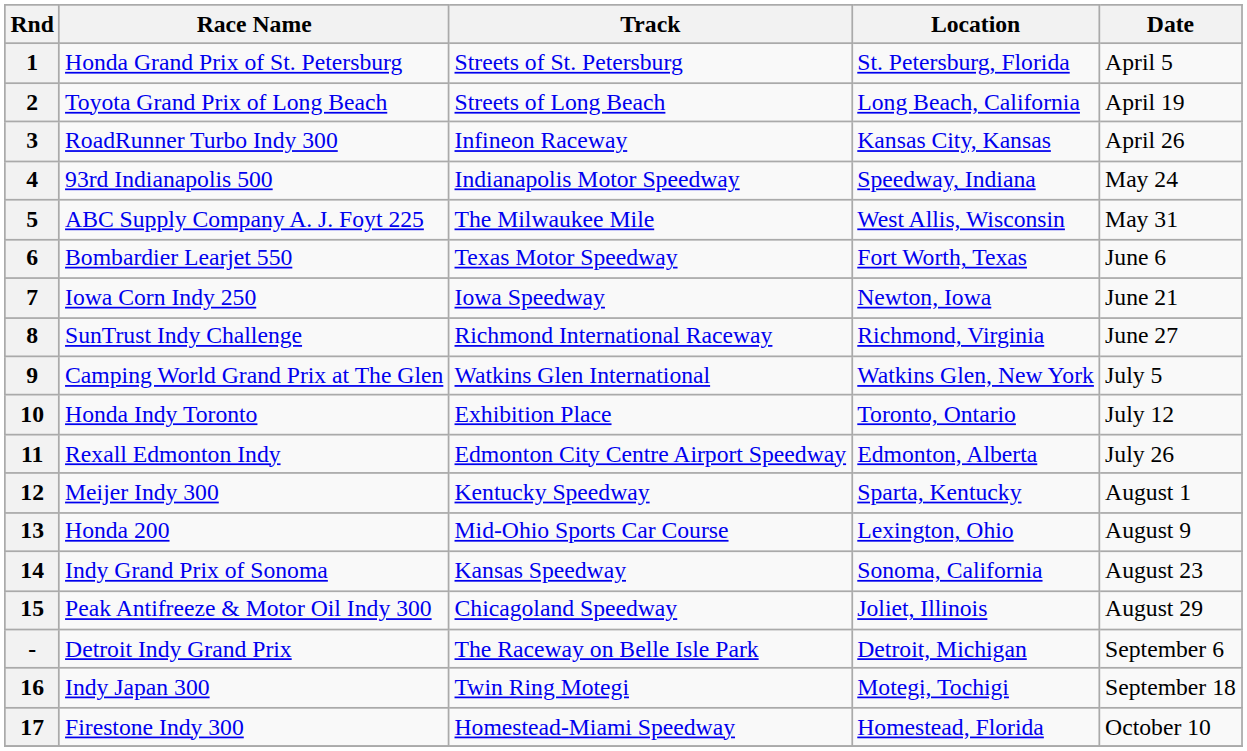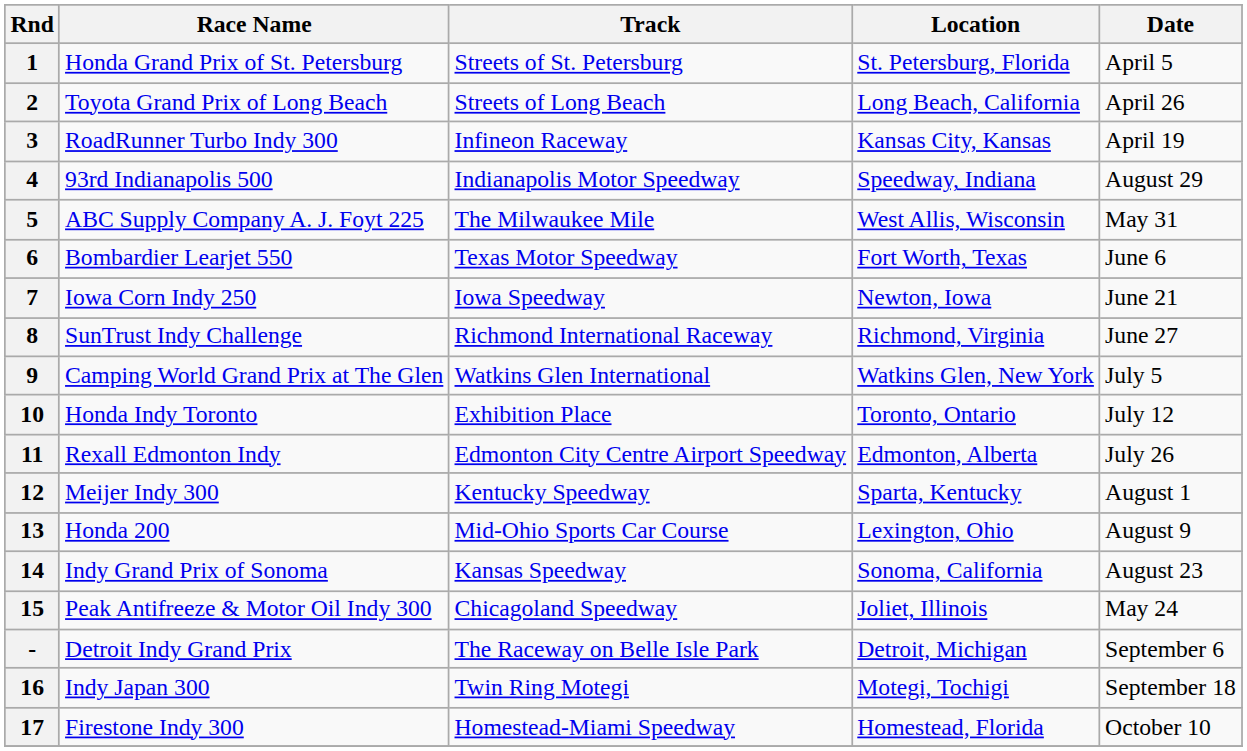(1145, 101) April 19 -> (1145, 101) April 26
(1145, 140) April 26 -> (1145, 140) April 19
(1142, 179) May 24 -> (1154, 179) August 29
(1154, 609) August 29 -> (1142, 609) May 24
